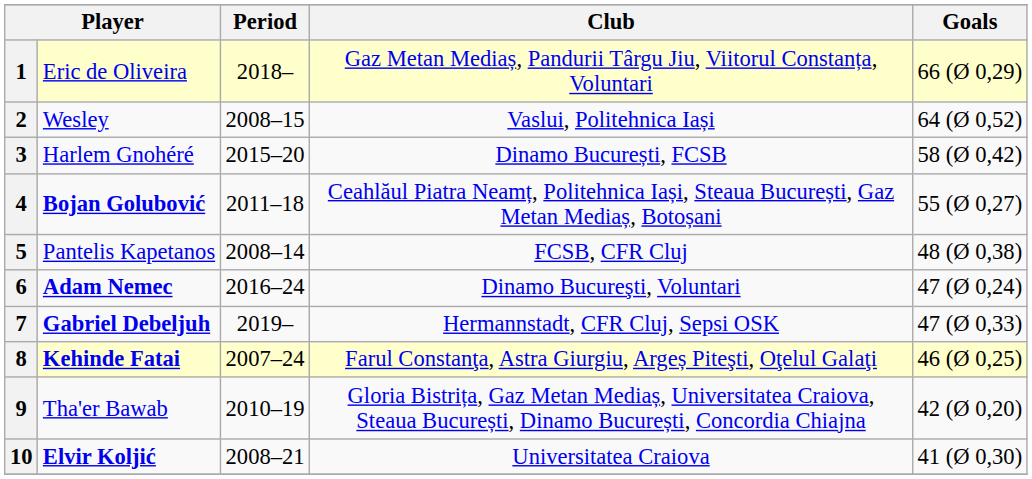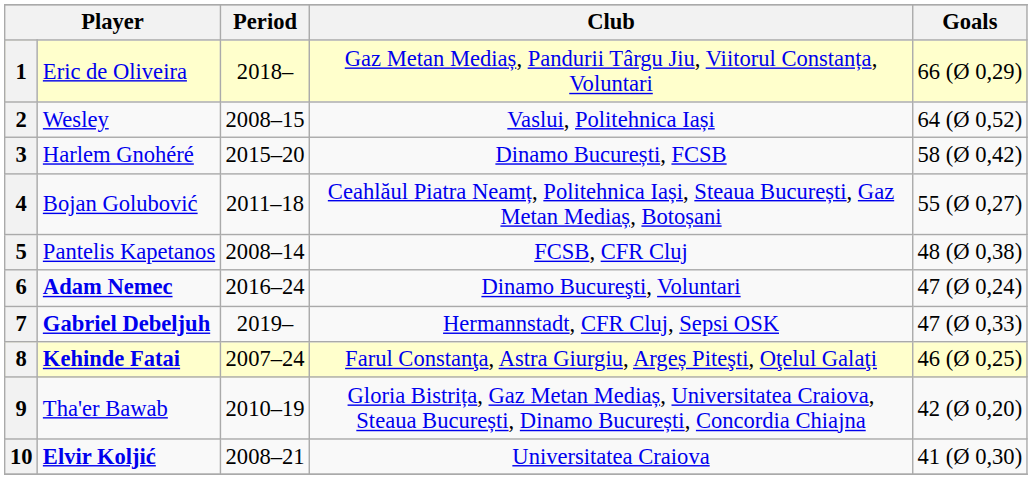(124, 203) bold -> (120, 203) normal
